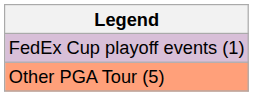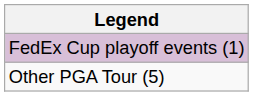(87, 77) lightsalmon background -> (87, 77) no background
